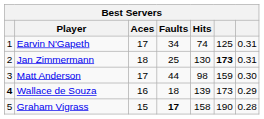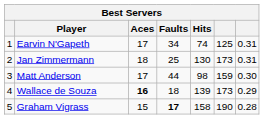(225, 60) bold -> (225, 60) normal
(9, 91) bold -> (9, 91) normal
(142, 91) normal -> (142, 91) bold
